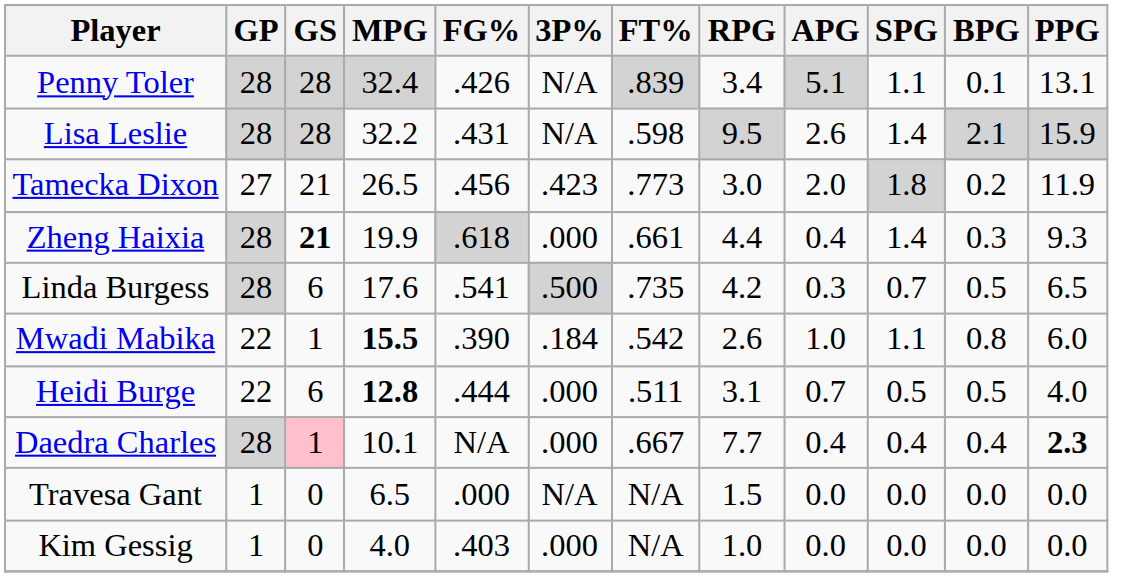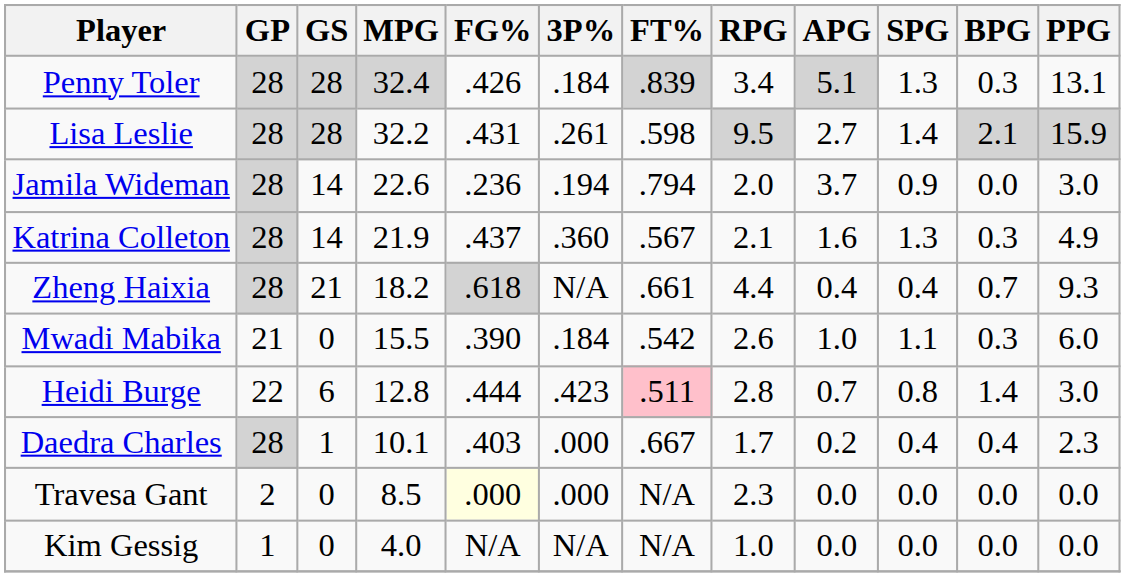(570, 81) N/A -> (581, 81) .184
(906, 81) 1.1 -> (918, 81) 1.3
(986, 81) 0.1 -> (998, 81) 0.3
(570, 133) N/A -> (581, 133) .261
(826, 133) 2.6 -> (837, 133) 2.7
- row: (116, 184)
+ row: (121, 184)
+ row: (121, 236)
(315, 236) bold -> (327, 287) normal
(390, 236) 19.9 -> (401, 287) 18.2
(570, 236) .000 -> (581, 287) N/A
(906, 236) 1.4 -> (918, 287) 0.4
(986, 236) 0.3 -> (998, 287) 0.7
- row: (116, 287)
(256, 339) 22 -> (267, 339) 21
(315, 339) 1 -> (327, 339) 0
(390, 339) bold -> (401, 339) normal
(986, 339) 0.8 -> (998, 339) 0.3
(390, 390) bold -> (401, 390) normal
(570, 390) .000 -> (581, 390) .423
(656, 390) no background -> (667, 390) pink background
(742, 390) 3.1 -> (753, 390) 2.8
(906, 390) 0.5 -> (918, 390) 0.8
(986, 390) 0.5 -> (998, 390) 1.4
(1067, 390) 4.0 -> (1079, 390) 3.0
(315, 442) pink background -> (327, 442) no background
(481, 442) N/A -> (493, 442) .403
(742, 442) 7.7 -> (753, 442) 1.7
(826, 442) 0.4 -> (837, 442) 0.2
(1067, 442) bold -> (1079, 442) normal
(256, 493) 1 -> (267, 493) 2
(390, 493) 6.5 -> (401, 493) 8.5
(481, 493) no background -> (493, 493) lightyellow background
(570, 493) N/A -> (581, 493) .000
(742, 493) 1.5 -> (753, 493) 2.3
(481, 545) .403 -> (493, 545) N/A
(570, 545) .000 -> (581, 545) N/A
